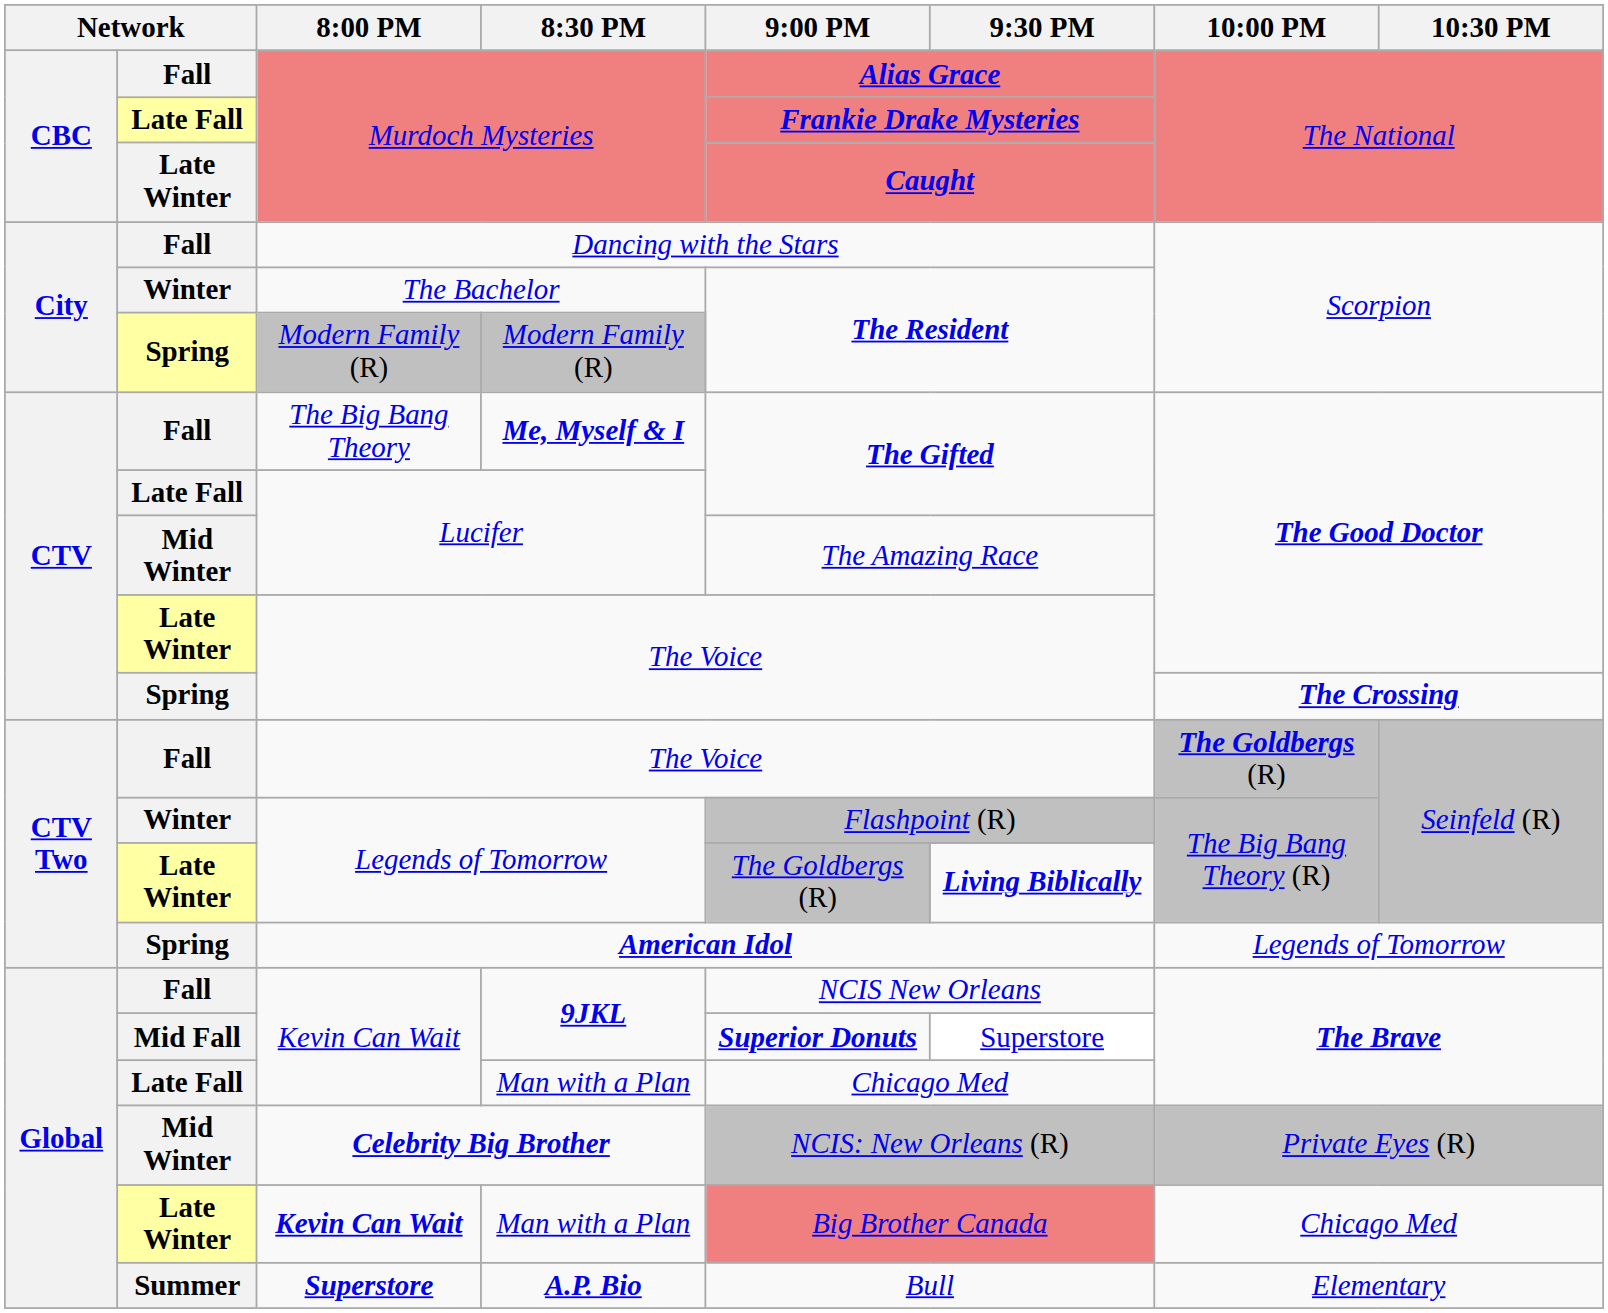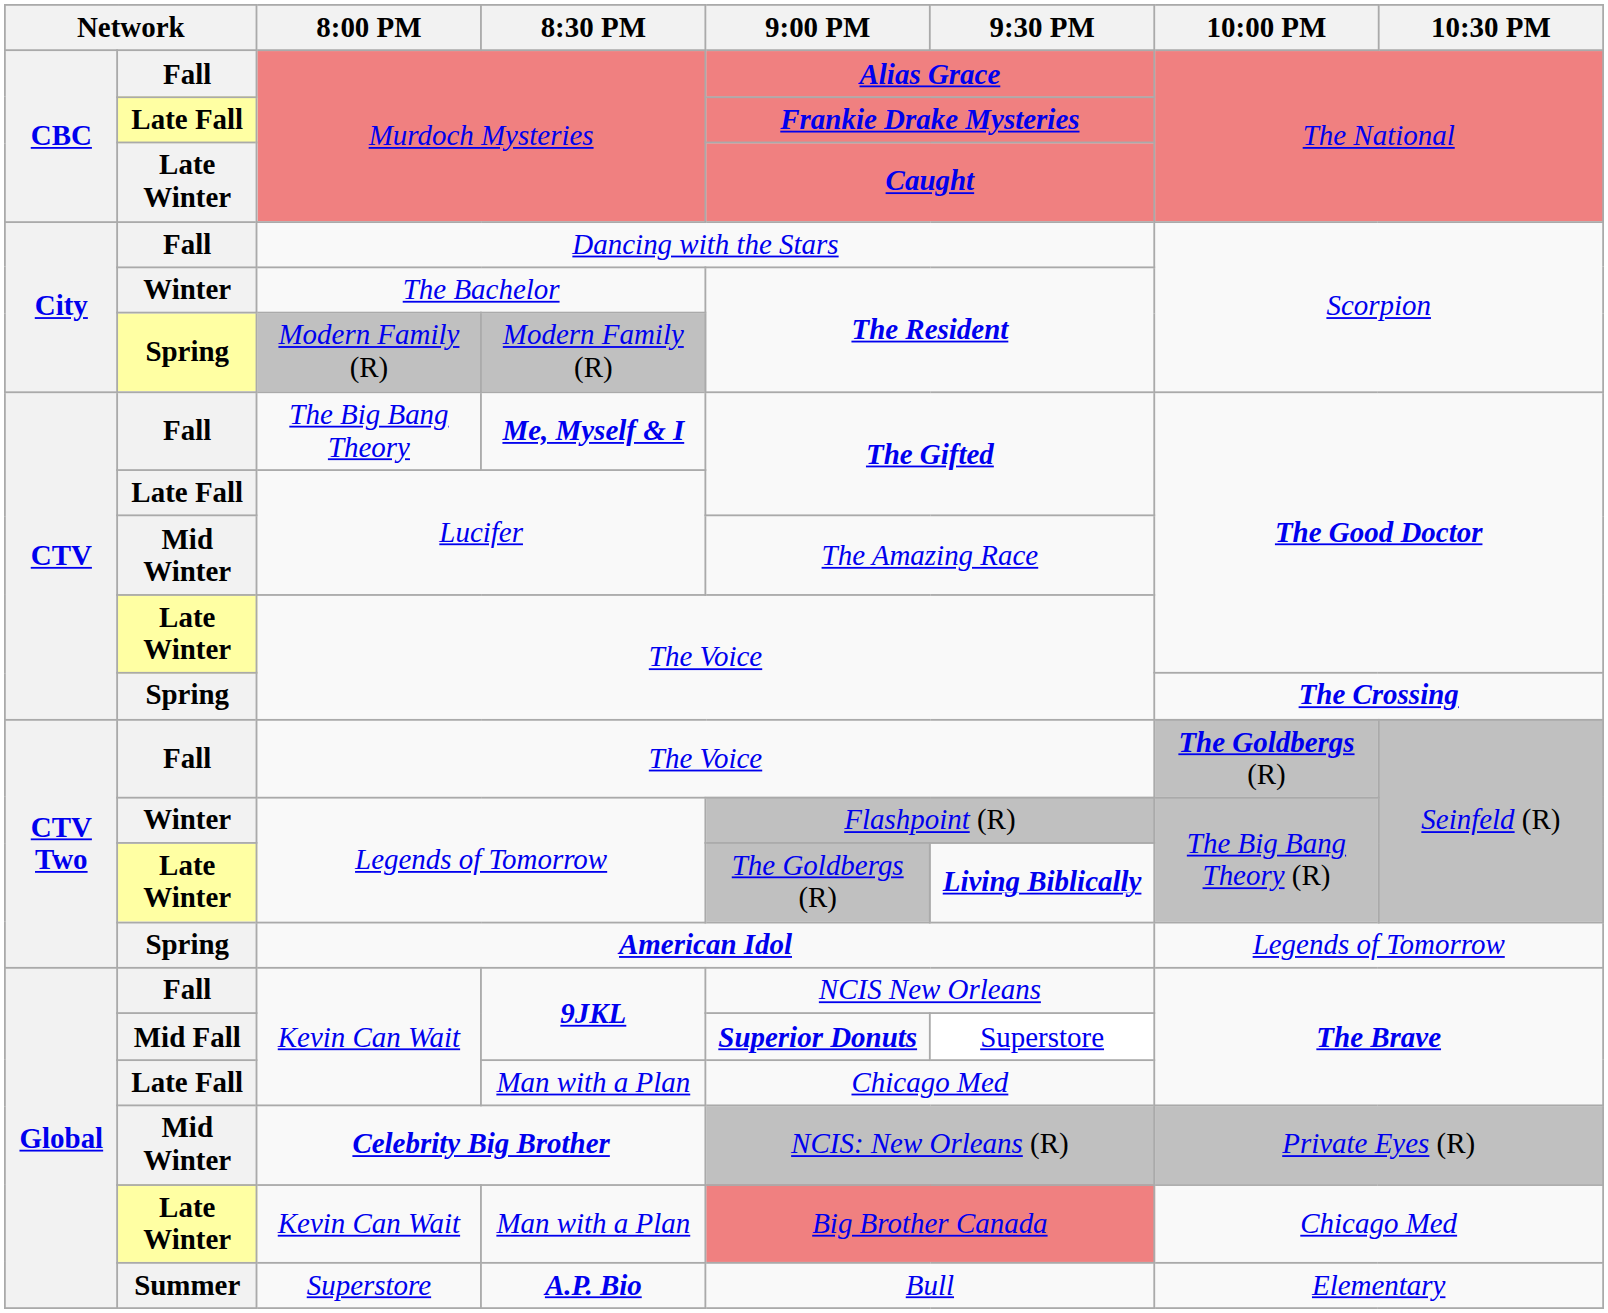(369, 1222) bold -> (369, 1222) normal
(369, 1285) bold -> (369, 1285) normal
